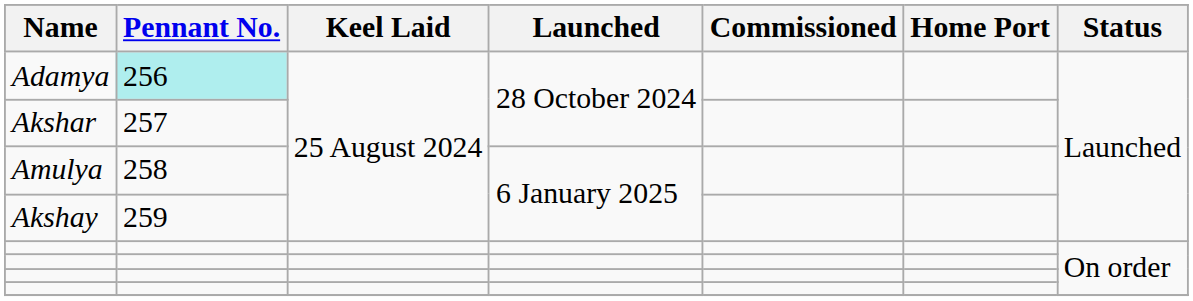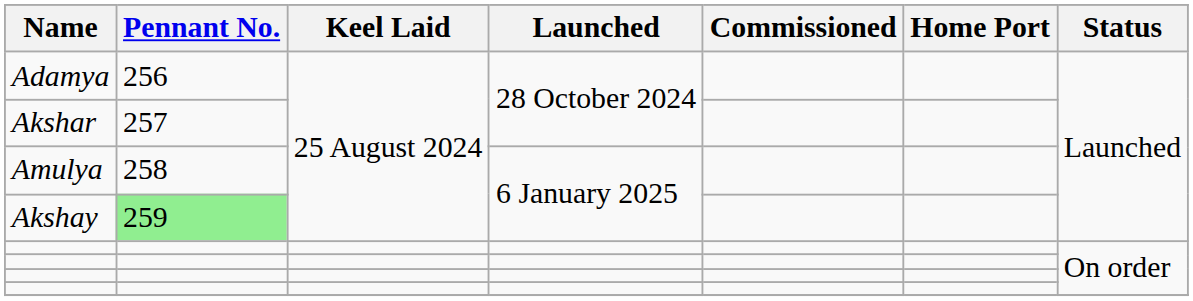(145, 75) paleturquoise background -> (145, 75) no background
(145, 216) no background -> (145, 216) lightgreen background
